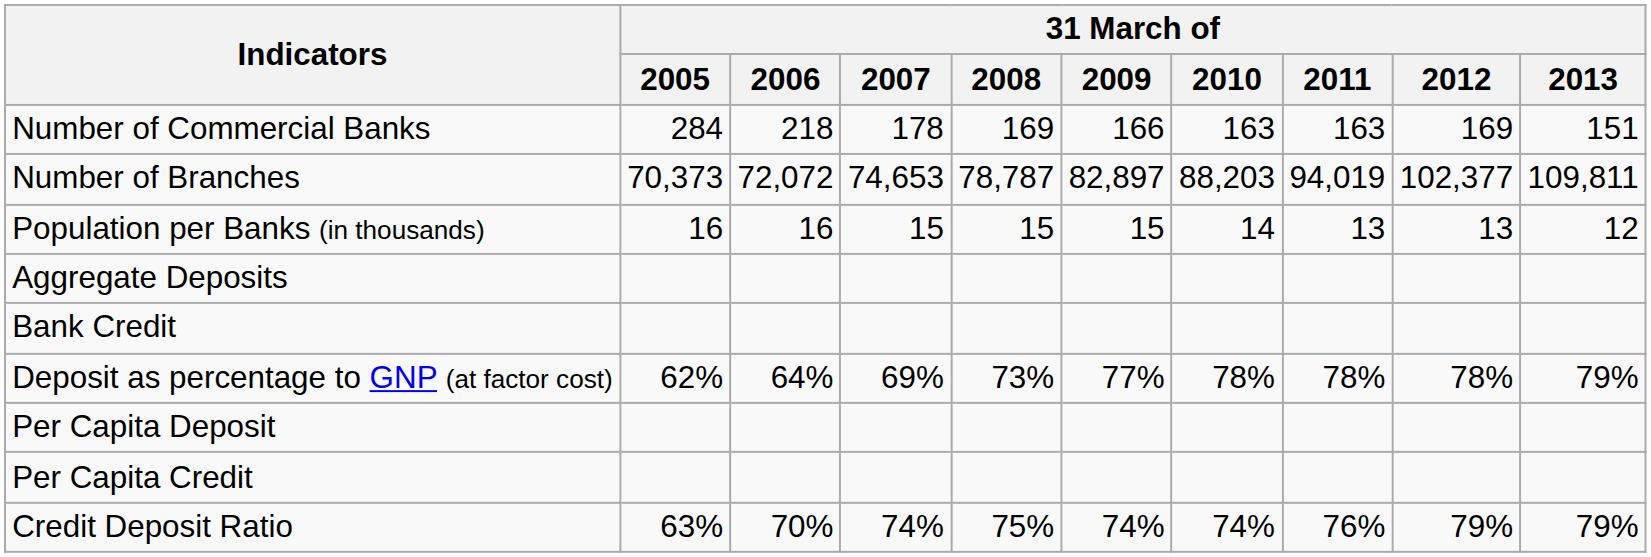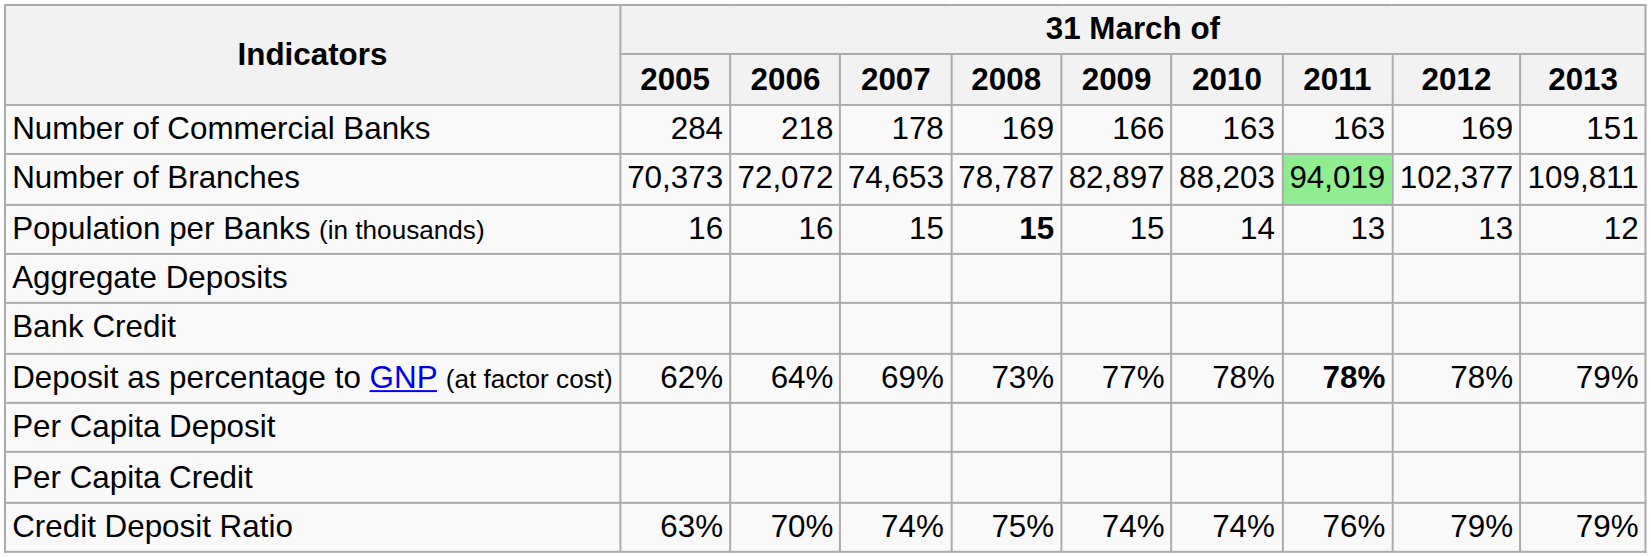(1337, 178) no background -> (1337, 178) lightgreen background
(1037, 228) normal -> (1037, 228) bold
(1354, 377) normal -> (1354, 377) bold
